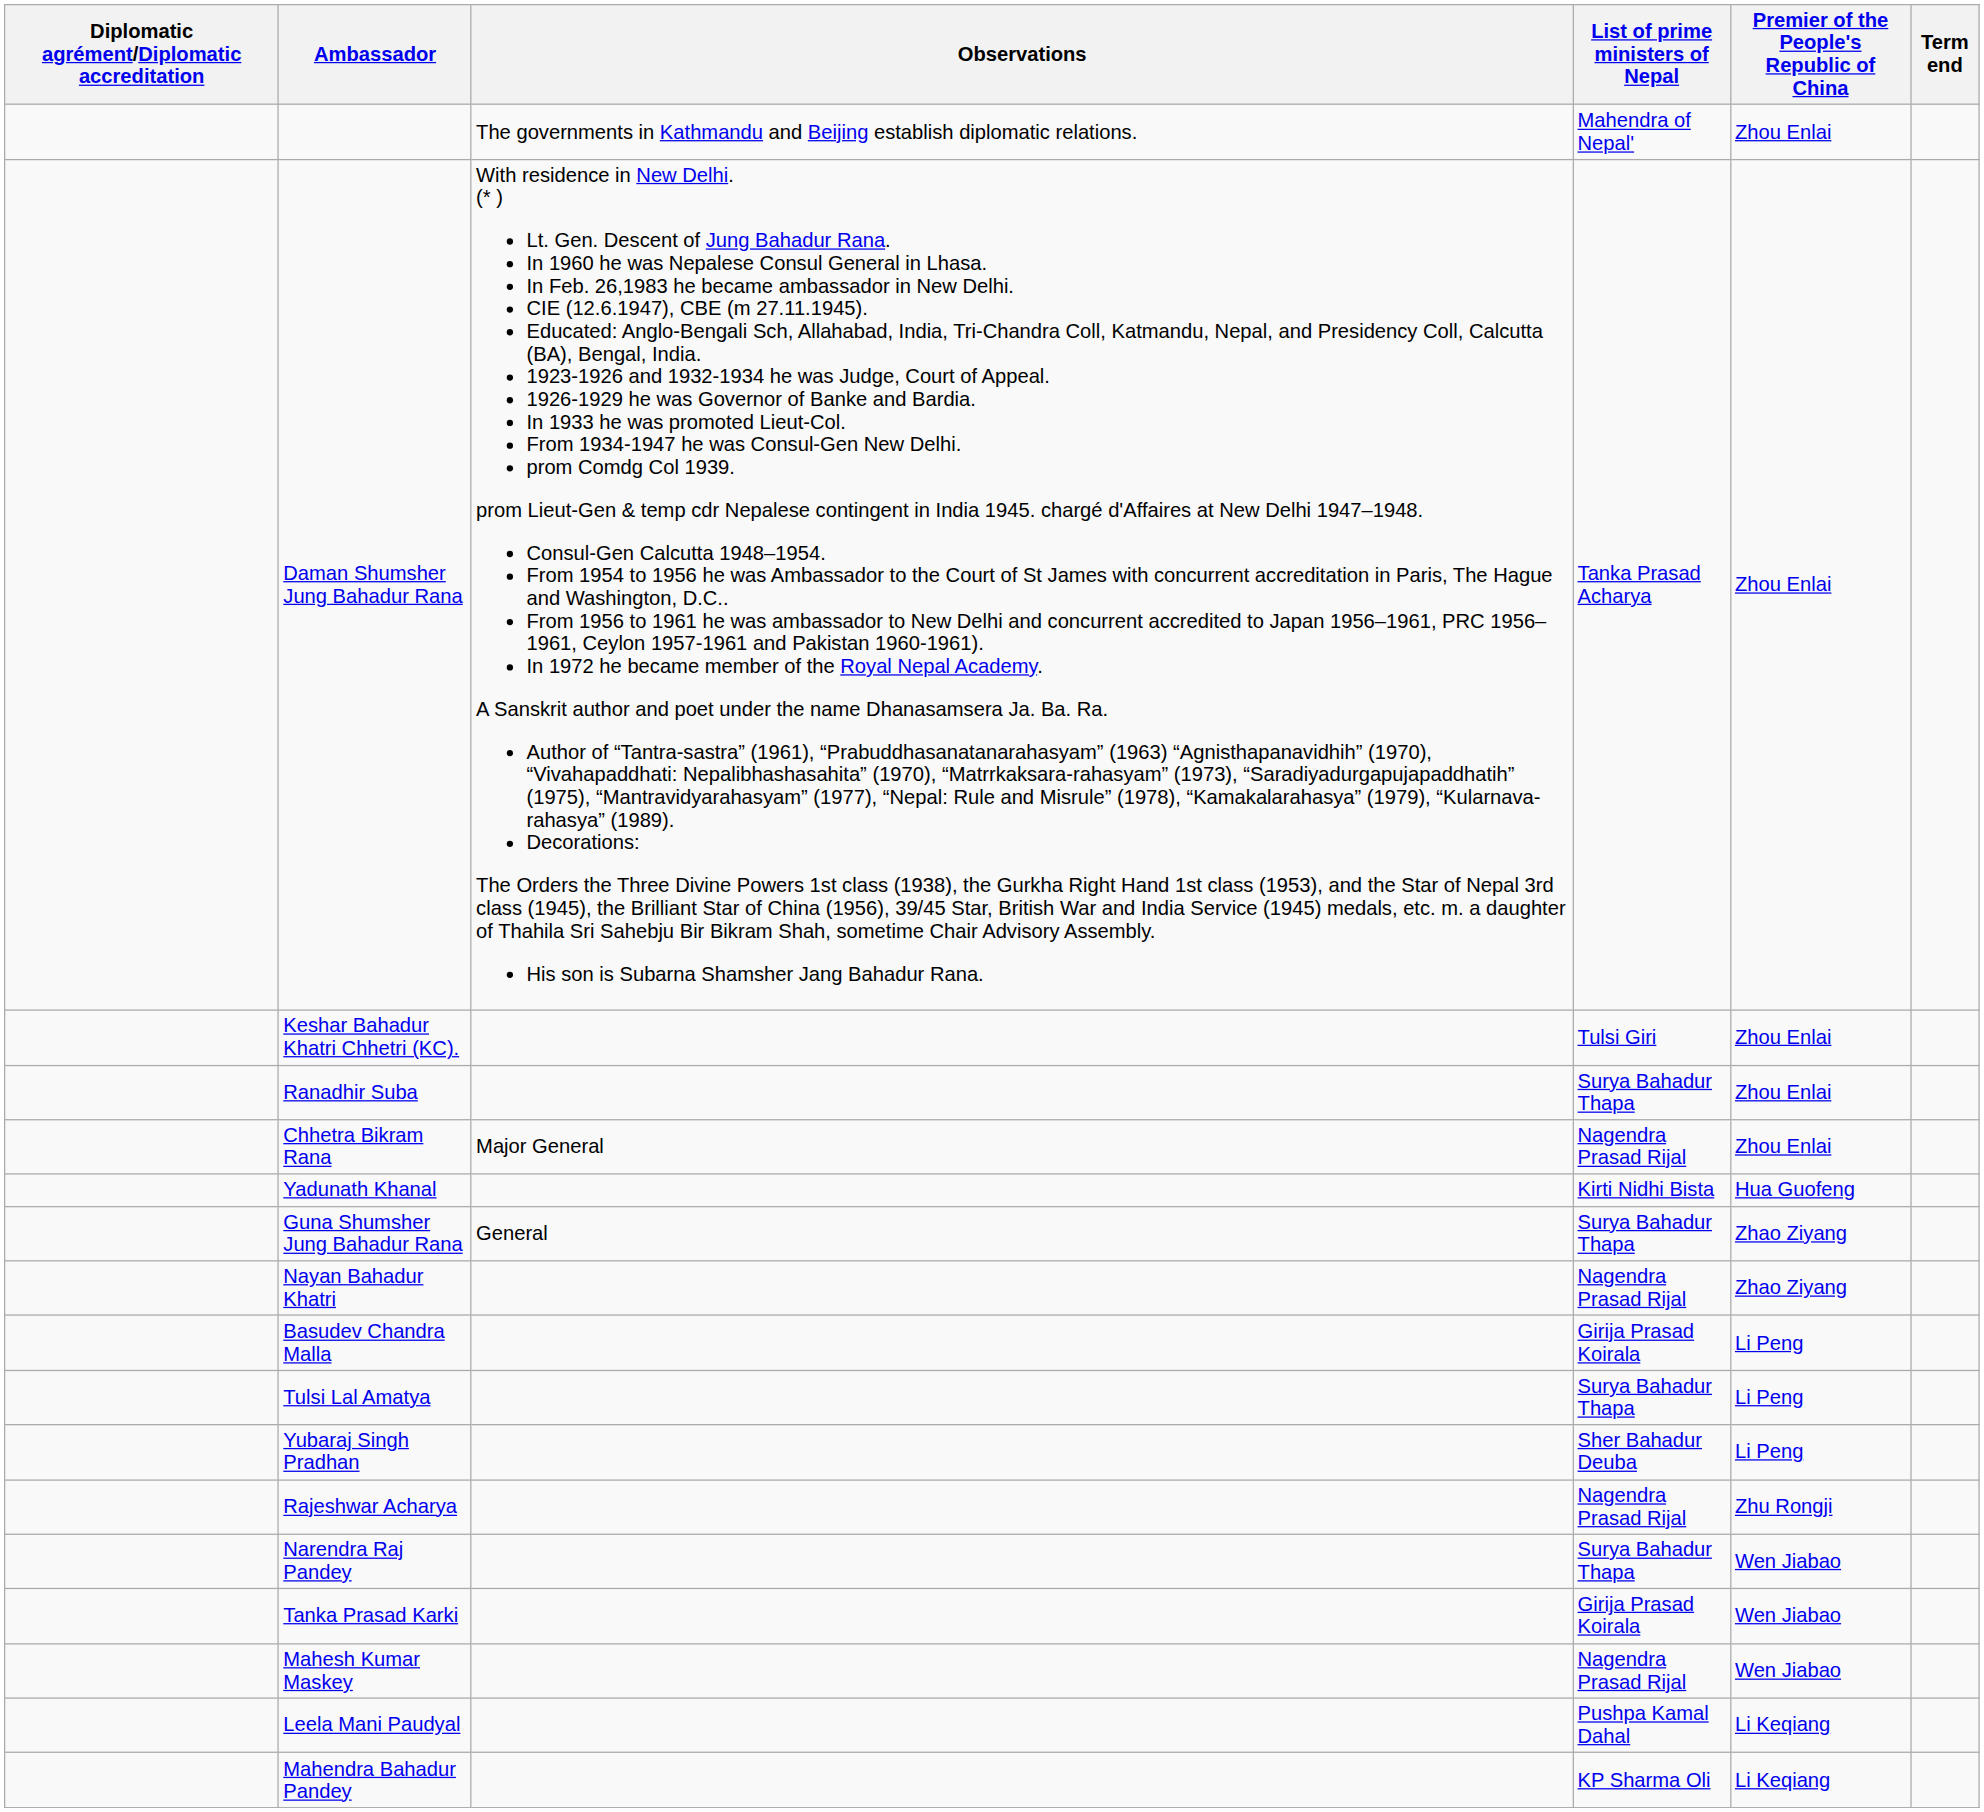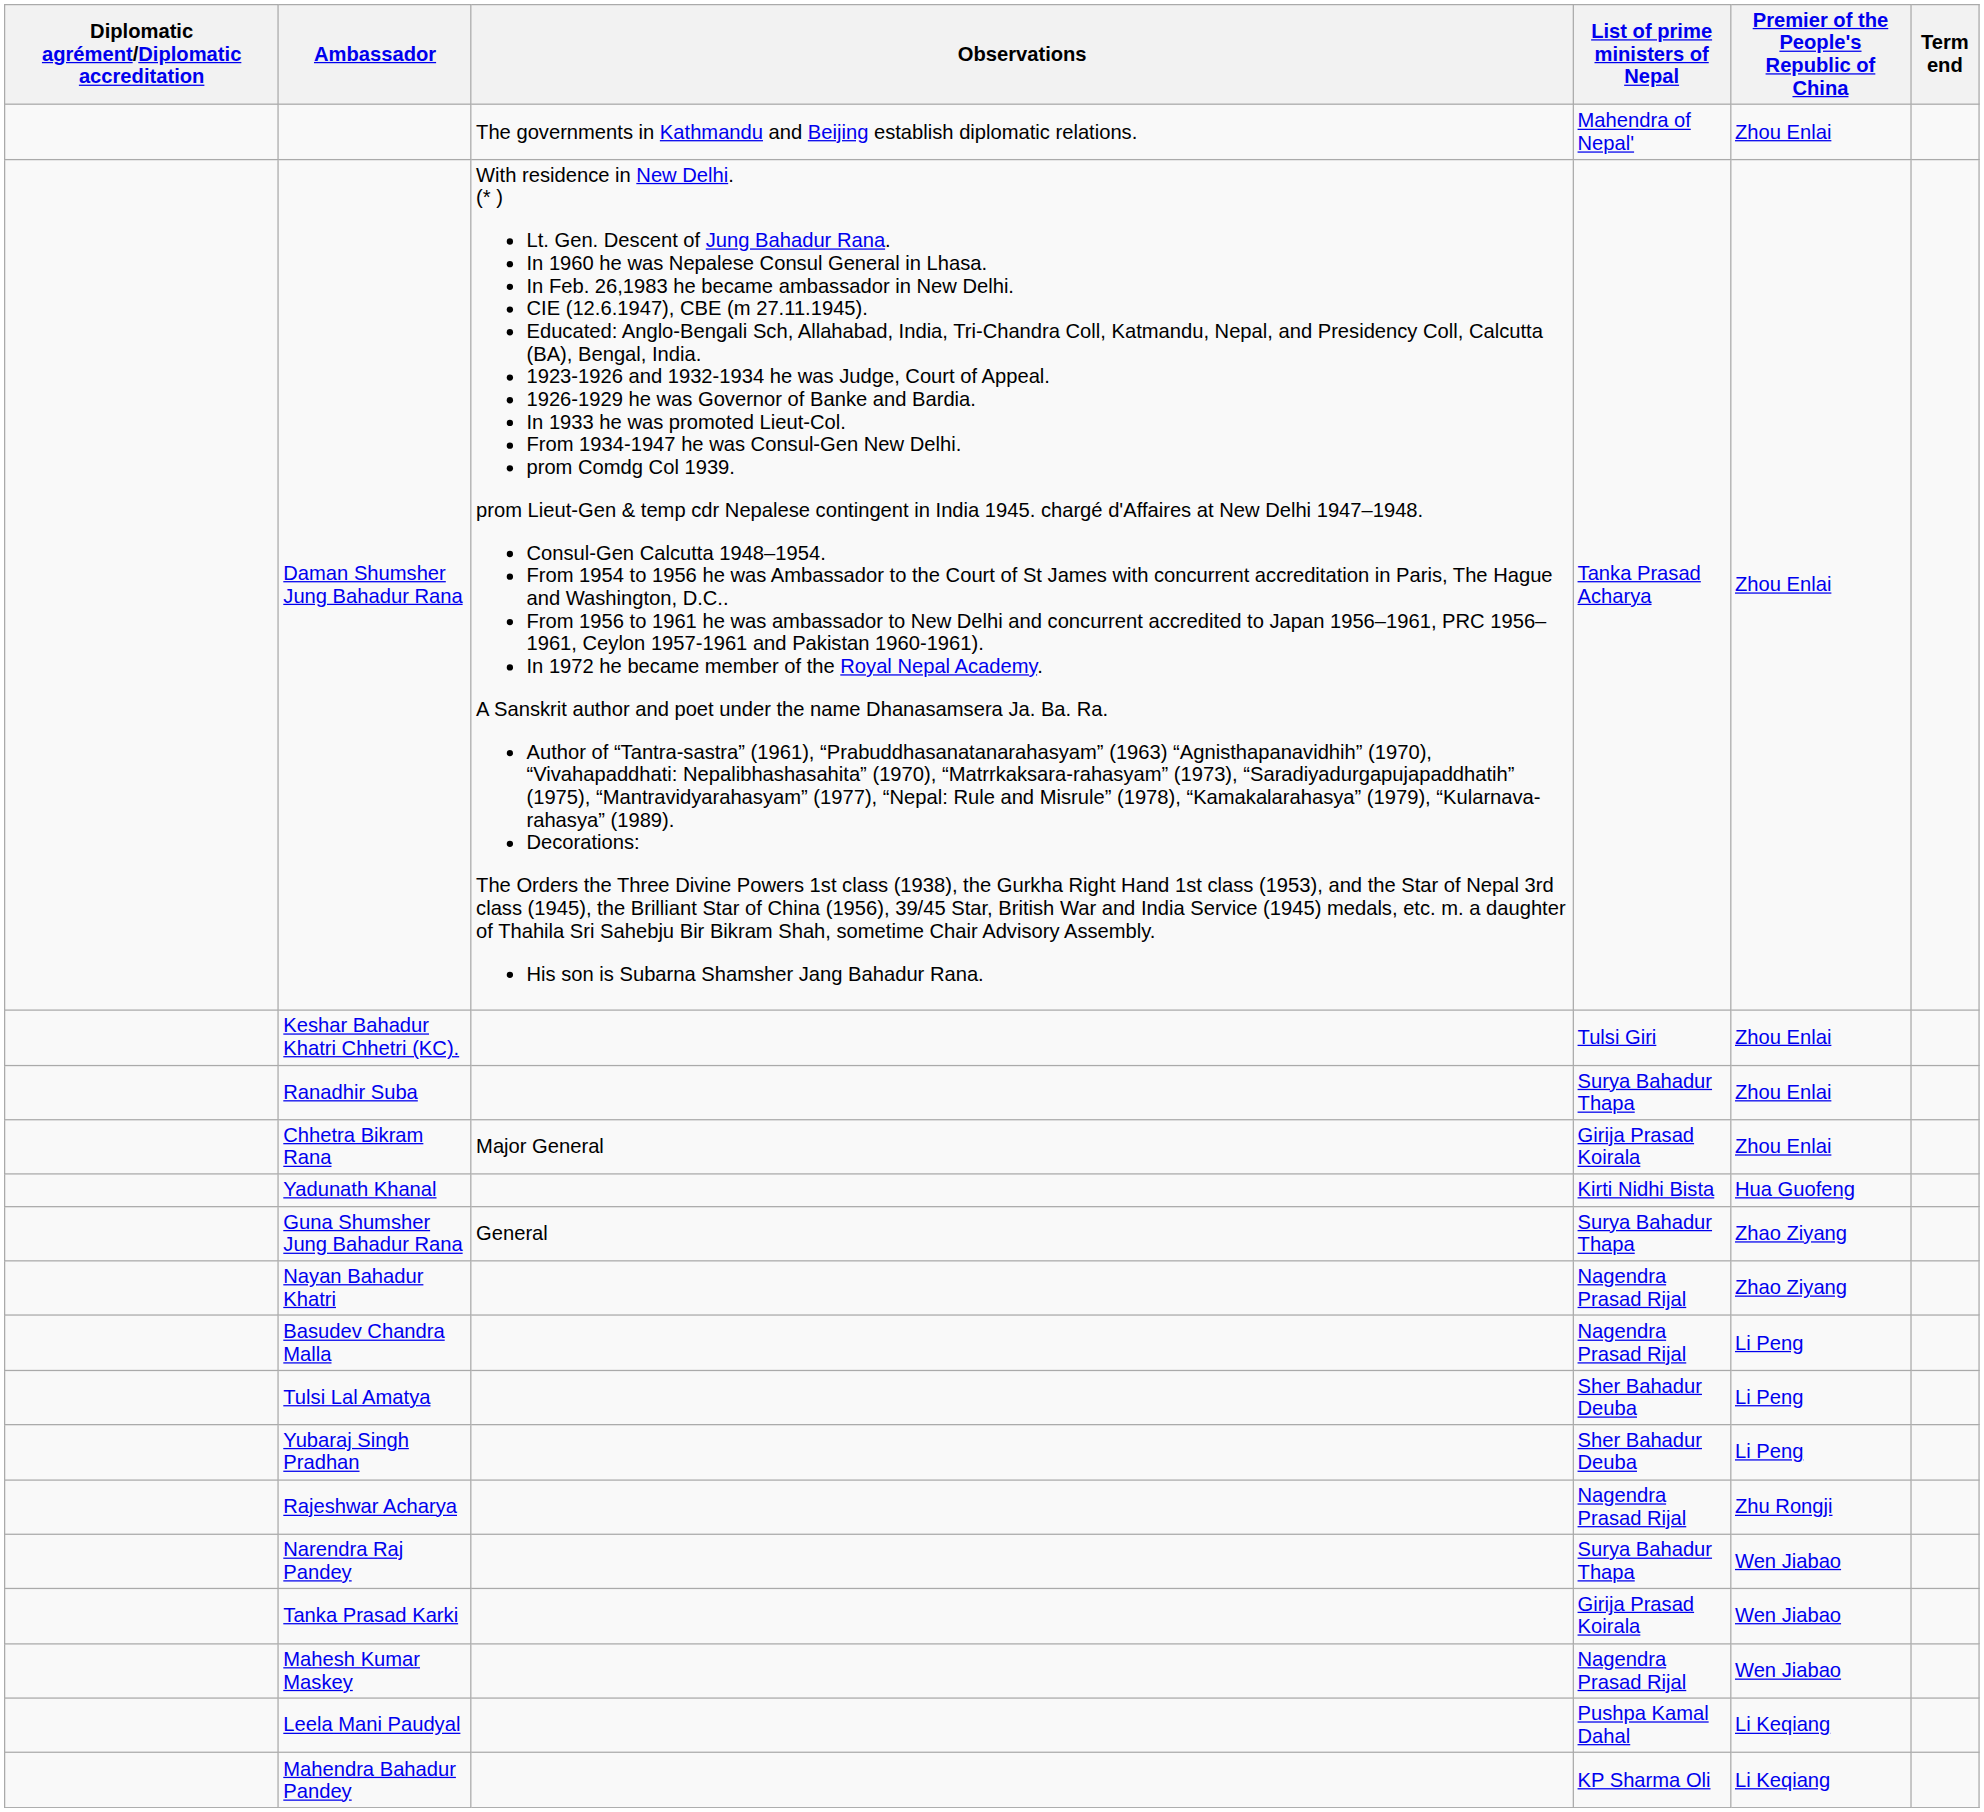(1632, 1146) Nagendra Prasad Rijal -> (1636, 1146) Girija Prasad Koirala
(1636, 1342) Girija Prasad Koirala -> (1632, 1342) Nagendra Prasad Rijal
(1645, 1397) Surya Bahadur Thapa -> (1640, 1397) Sher Bahadur Deuba
